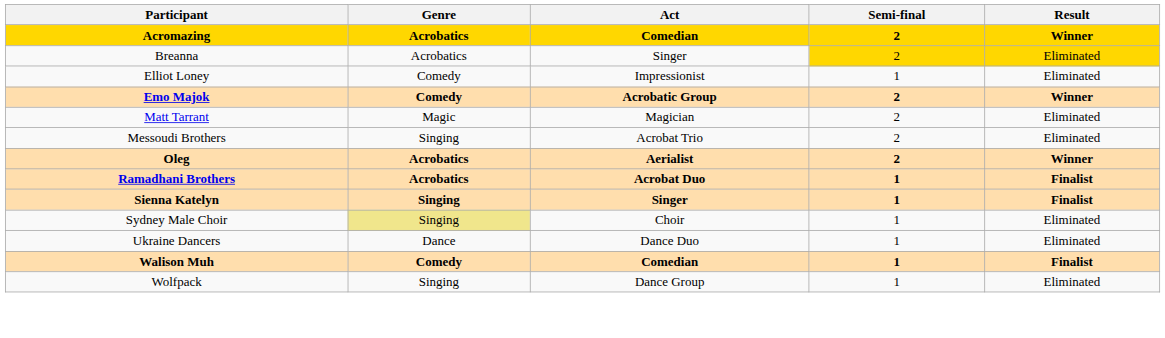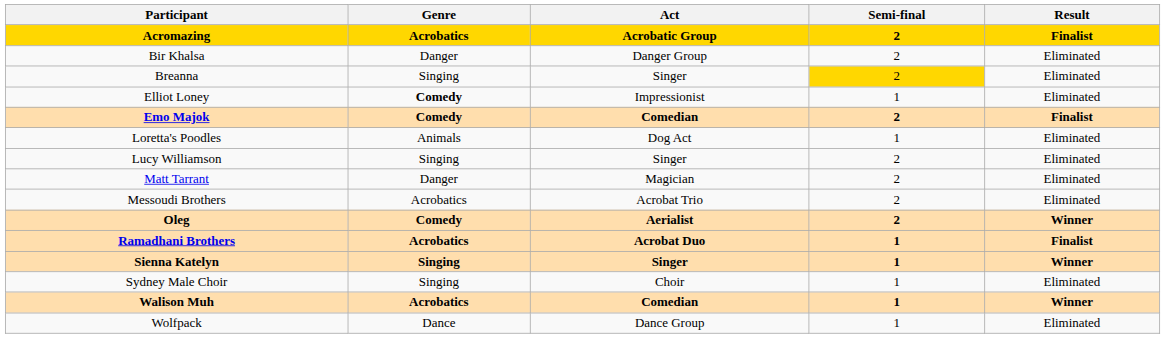(670, 35) Comedian -> (670, 35) Acrobatic Group
(1072, 35) Winner -> (1072, 35) Finalist
+ row: (177, 55)
(439, 55) Acrobatics -> (439, 76) Singing
(1072, 55) gold background -> (1072, 76) no background
(439, 76) normal -> (439, 96) bold
(670, 96) Acrobatic Group -> (670, 117) Comedian
(1072, 96) Winner -> (1072, 117) Finalist
+ row: (177, 138)
+ row: (177, 158)
(439, 117) Magic -> (439, 179) Danger
(439, 138) Singing -> (439, 199) Acrobatics
(439, 158) Acrobatics -> (439, 220) Comedy
(1072, 199) Finalist -> (1072, 261) Winner
(439, 220) khaki background -> (439, 281) no background
- row: (177, 240)
(439, 261) Comedy -> (439, 302) Acrobatics
(1072, 261) Finalist -> (1072, 302) Winner
(439, 281) Singing -> (439, 323) Dance
